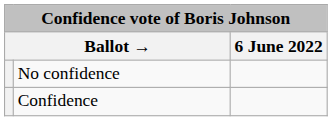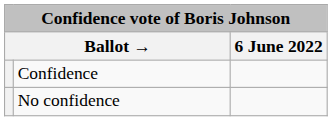rows swapped: (58, 101) <-> (69, 73)
